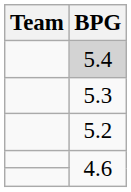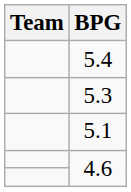(98, 58) lightgrey background -> (98, 58) no background
(98, 131) 5.2 -> (98, 131) 5.1
